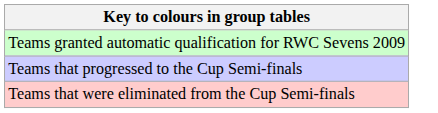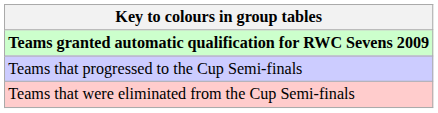(207, 42) normal -> (219, 42) bold
